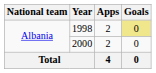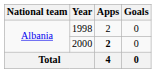(136, 28) khaki background -> (136, 28) no background
(108, 44) normal -> (108, 44) bold
